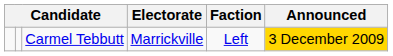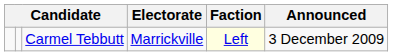(236, 39) no background -> (236, 39) lightyellow background
(326, 39) gold background -> (326, 39) no background
